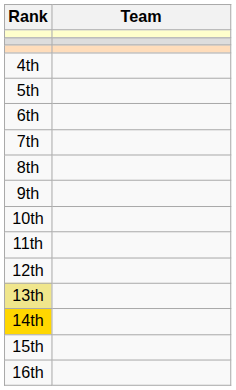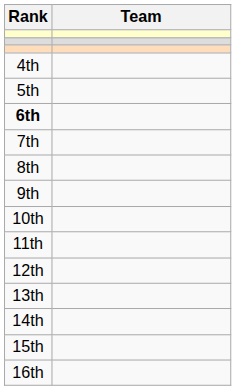(28, 116) normal -> (28, 116) bold
(28, 295) khaki background -> (28, 295) no background
(28, 321) gold background -> (28, 321) no background
